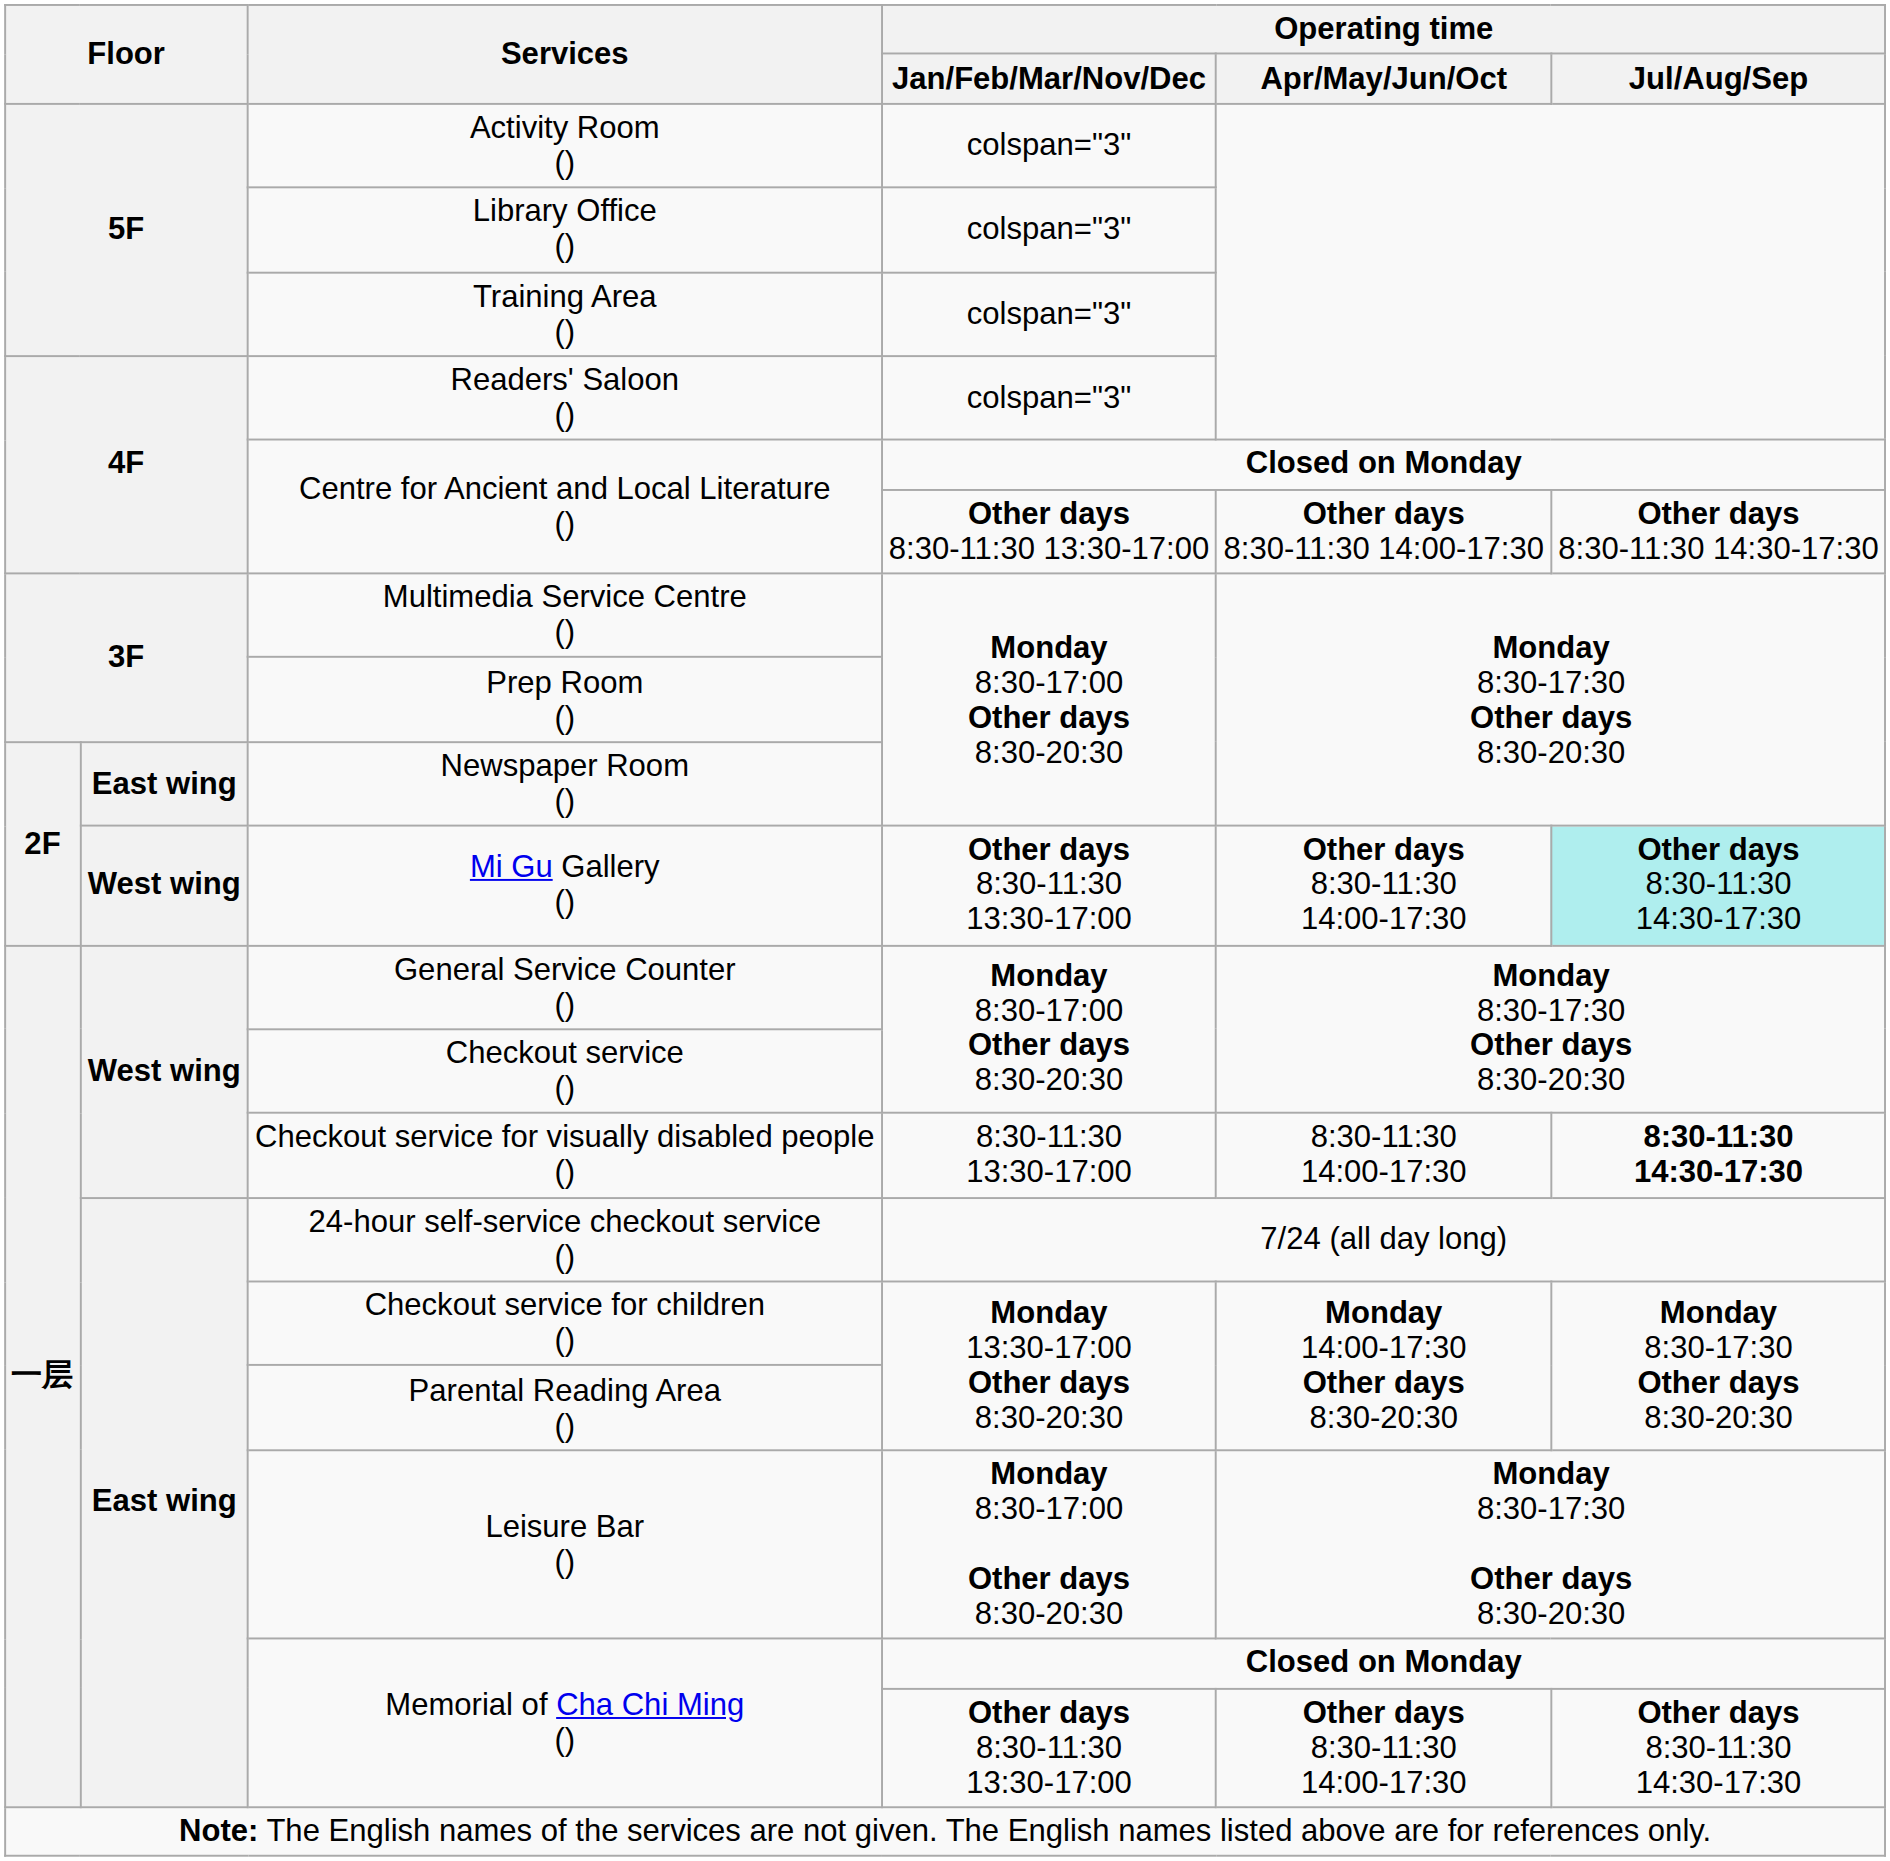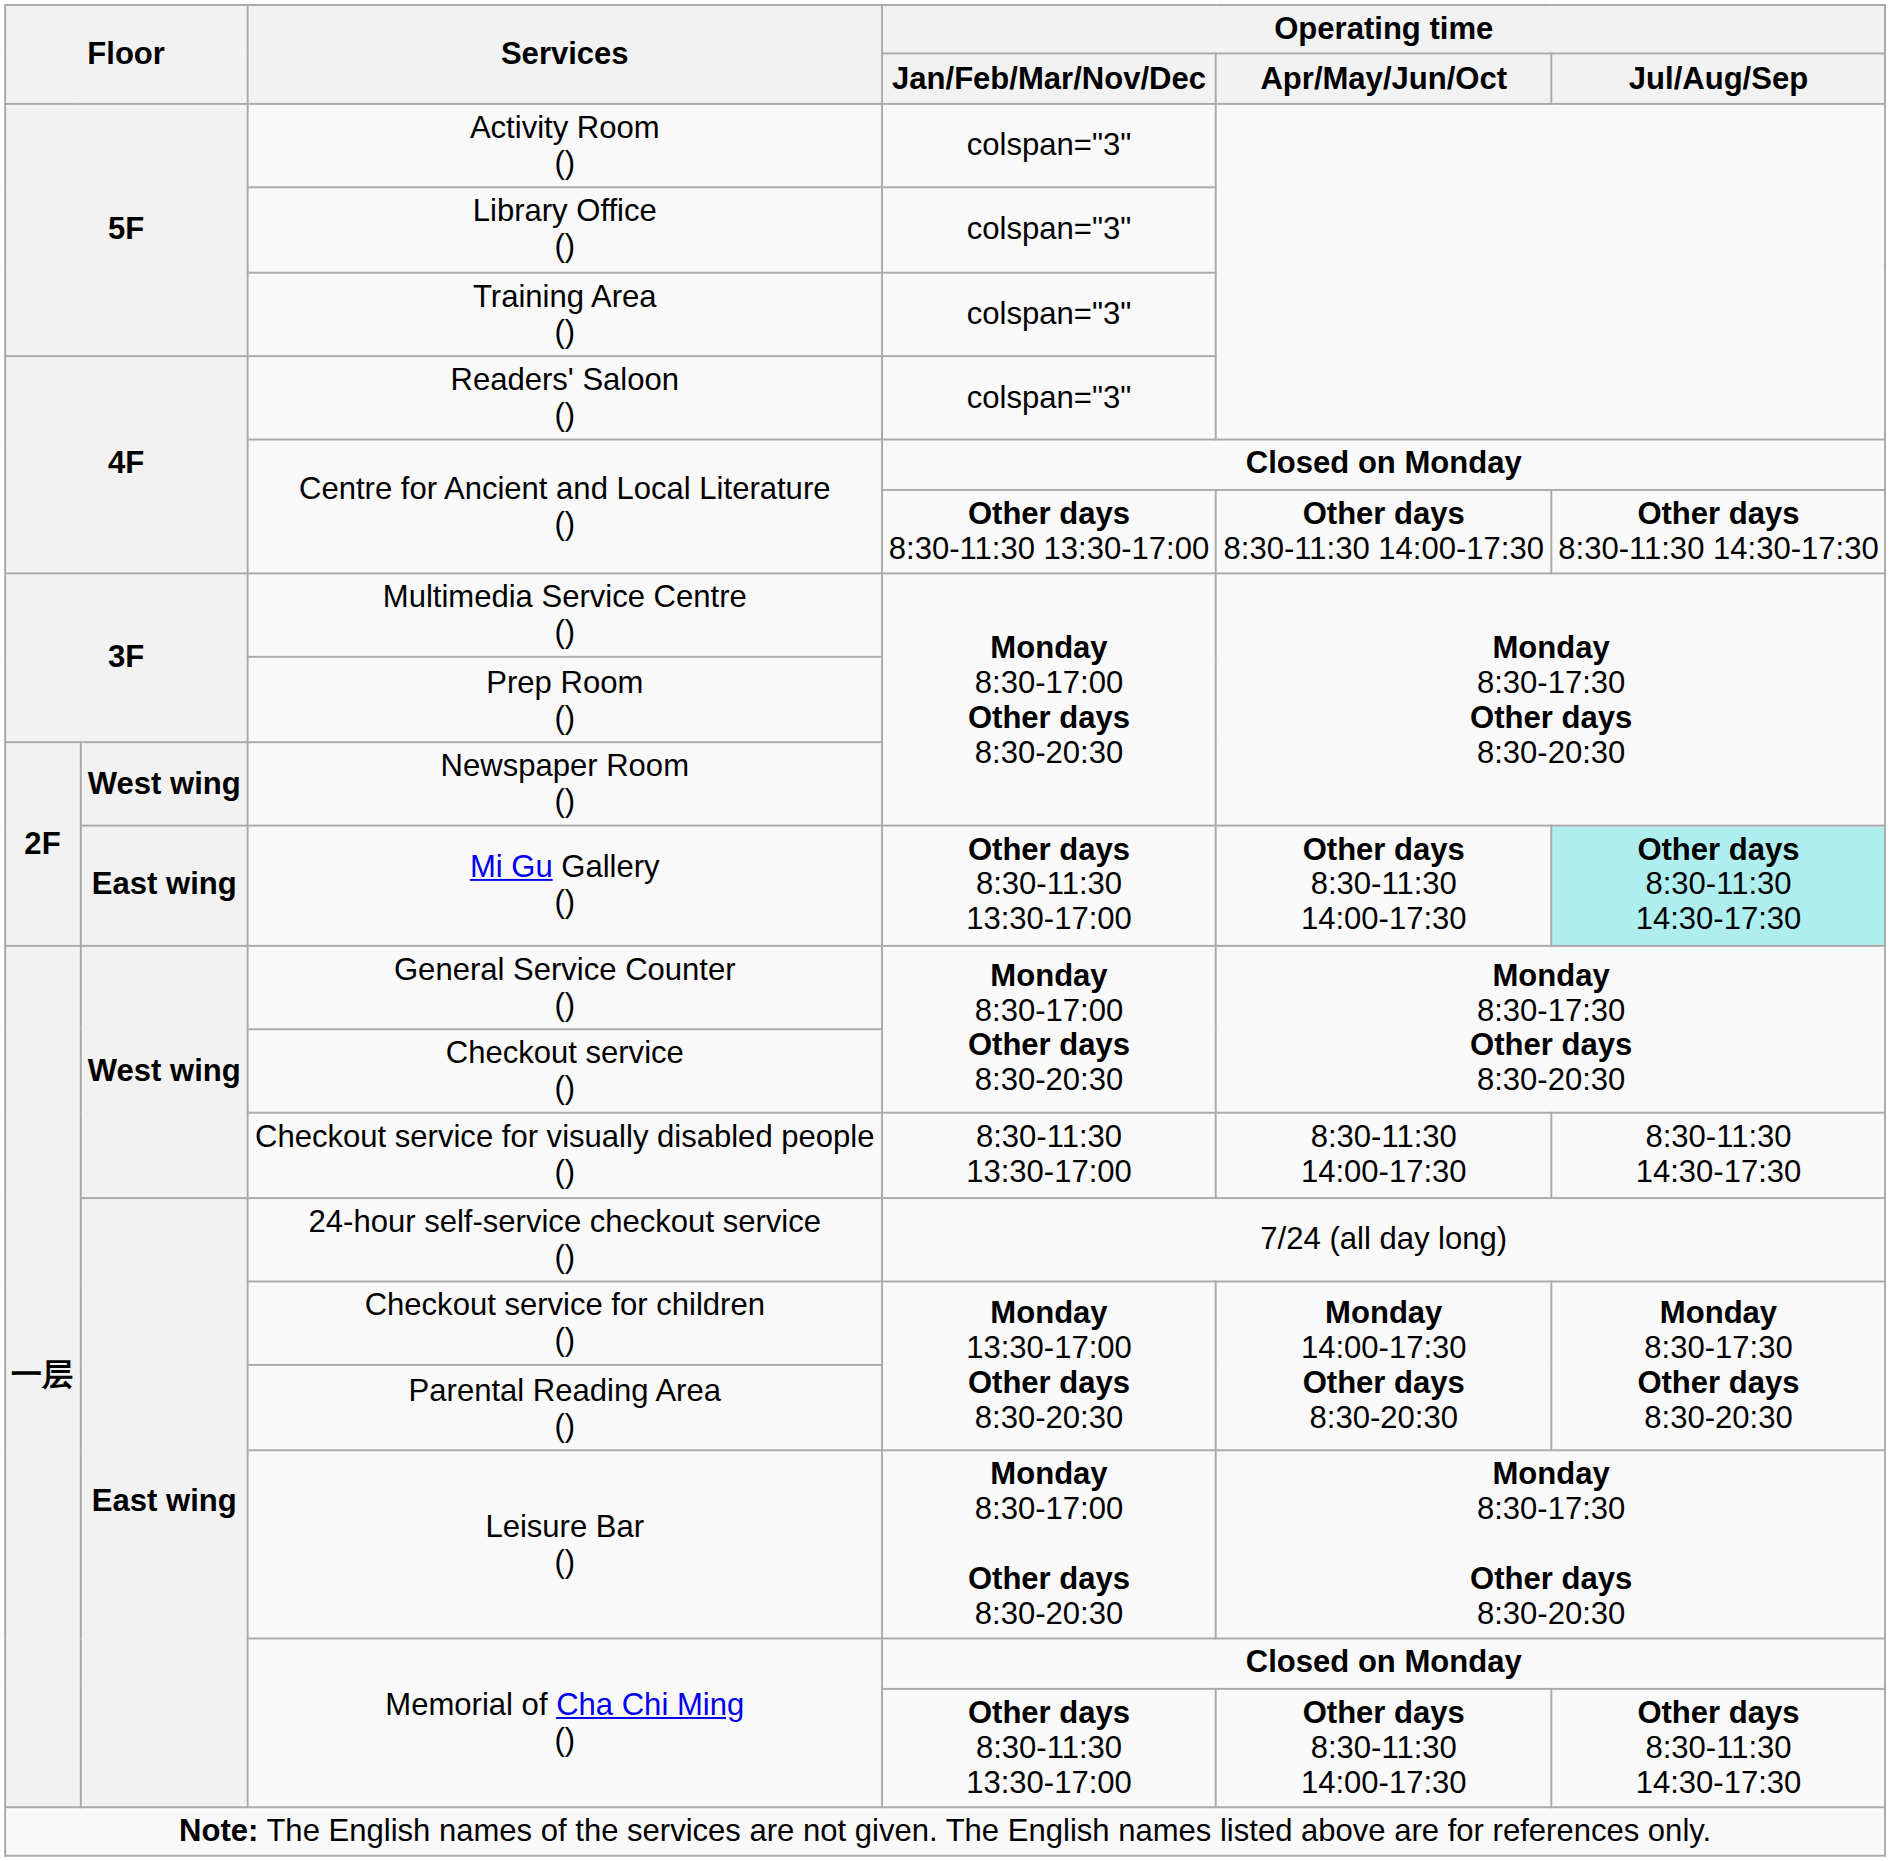(164, 783) East wing -> (164, 783) West wing
(164, 884) West wing -> (164, 884) East wing
(1718, 1154) bold -> (1718, 1154) normal
